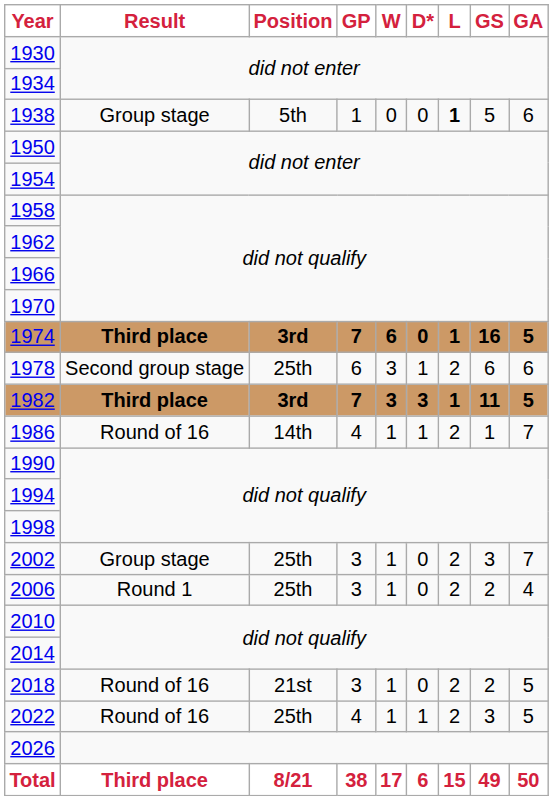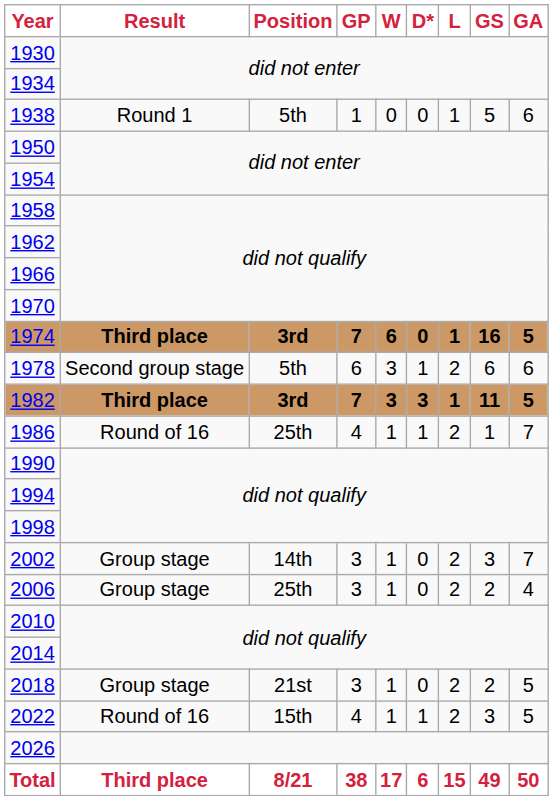(155, 116) Group stage -> (155, 116) Round 1
(455, 116) bold -> (455, 116) normal
(293, 369) 25th -> (293, 369) 5th
(293, 432) 14th -> (293, 432) 25th
(293, 558) 25th -> (293, 558) 14th
(155, 590) Round 1 -> (155, 590) Group stage
(155, 685) Round of 16 -> (155, 685) Group stage
(293, 717) 25th -> (293, 717) 15th
